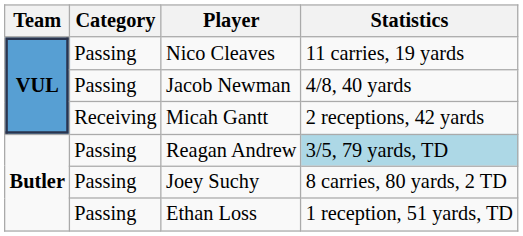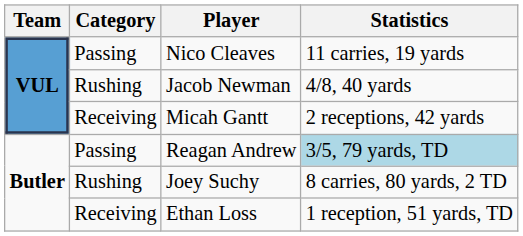(105, 85) Passing -> (108, 85) Rushing
(105, 182) Passing -> (108, 182) Rushing
(105, 214) Passing -> (115, 214) Receiving
